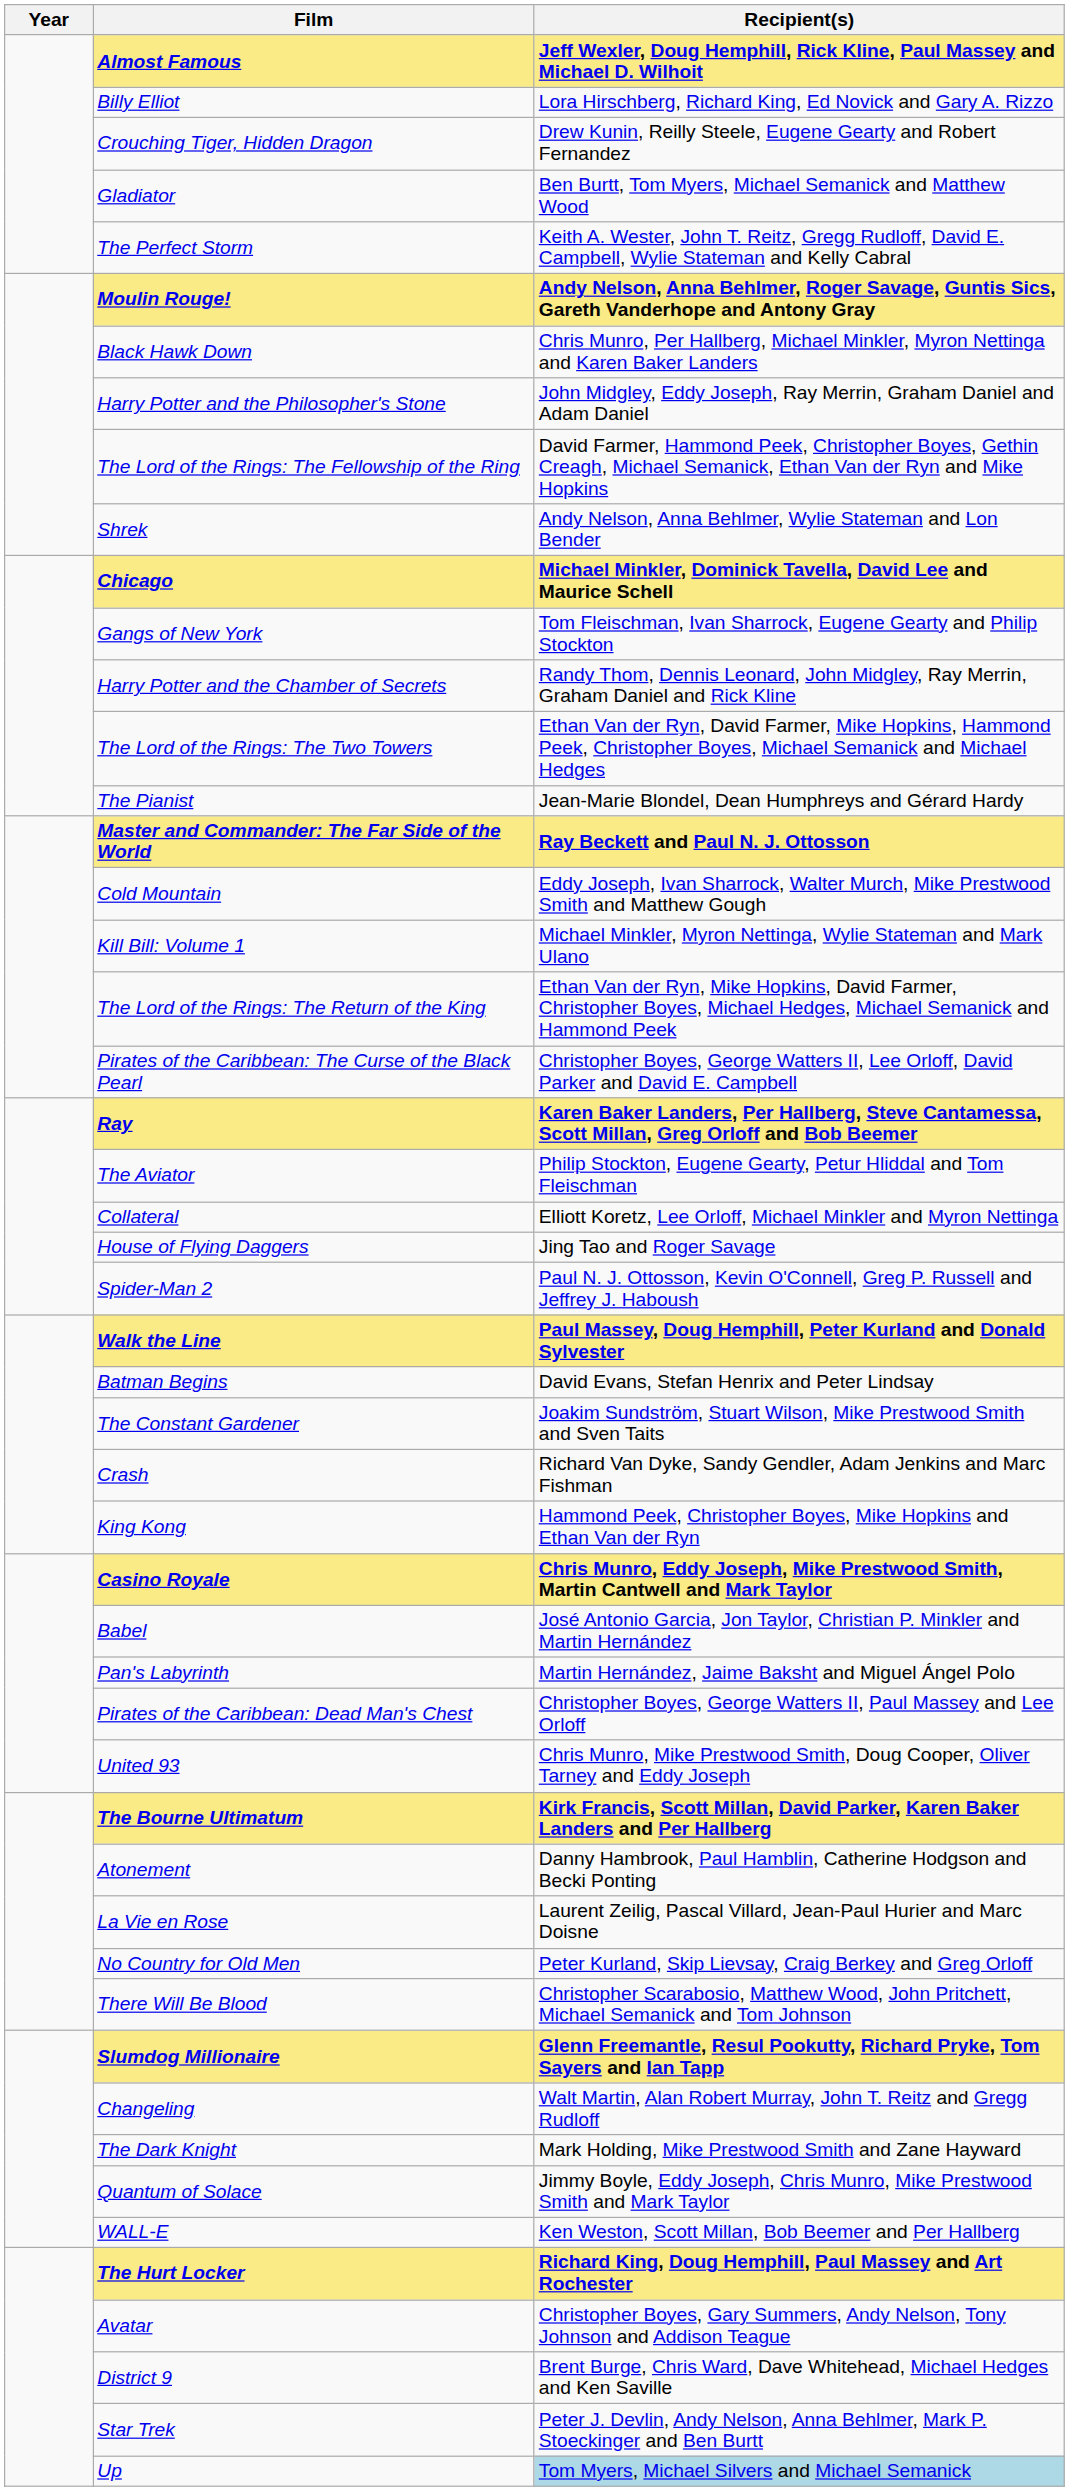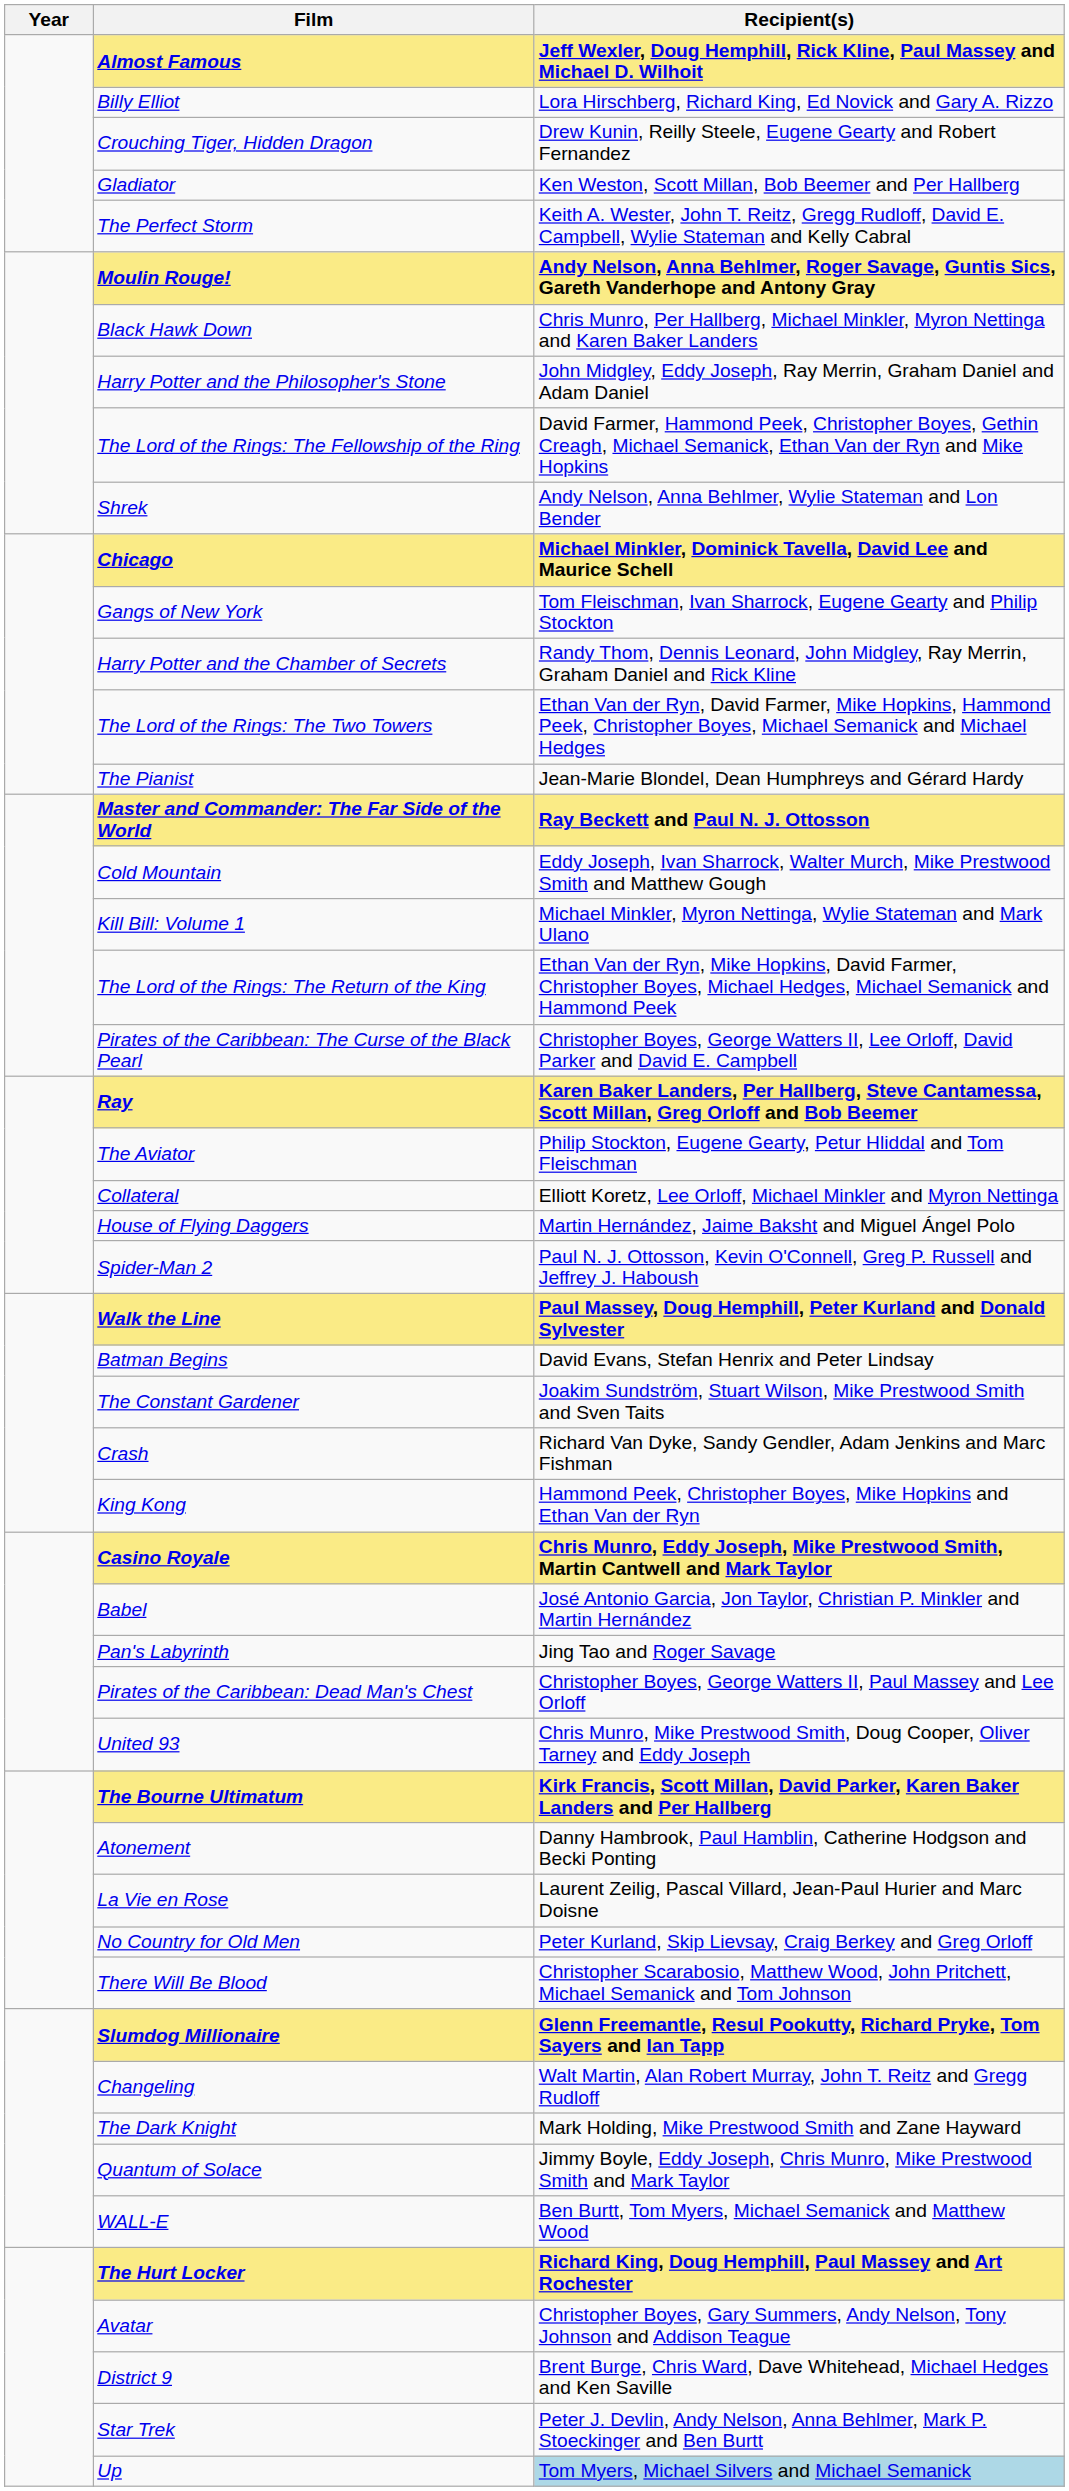(772, 195) Ben Burtt, Tom Myers, Michael Semanick and Matthew Wood -> (779, 184) Ken Weston, Scott Millan, Bob Beemer and Per Hallberg
(657, 1247) Jing Tao and Roger Savage -> (777, 1225) Martin Hernández, Jaime Baksht and Miguel Ángel Polo
(777, 1672) Martin Hernández, Jaime Baksht and Miguel Ángel Polo -> (657, 1650) Jing Tao and Roger Savage
(779, 2232) Ken Weston, Scott Millan, Bob Beemer and Per Hallberg -> (772, 2221) Ben Burtt, Tom Myers, Michael Semanick and Matthew Wood
